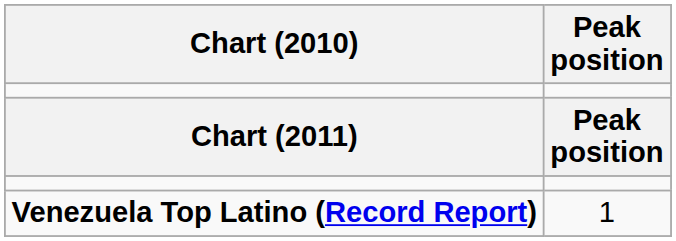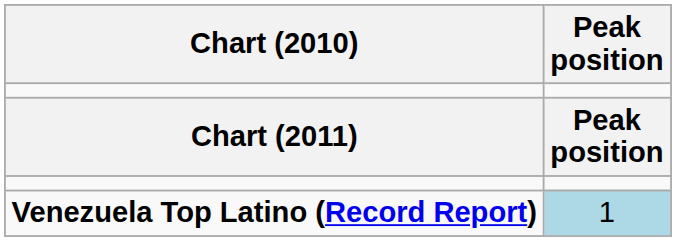(607, 212) no background -> (607, 212) lightblue background
